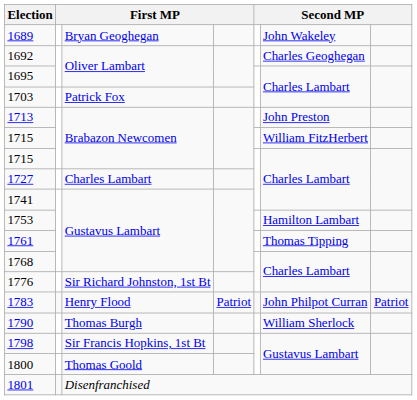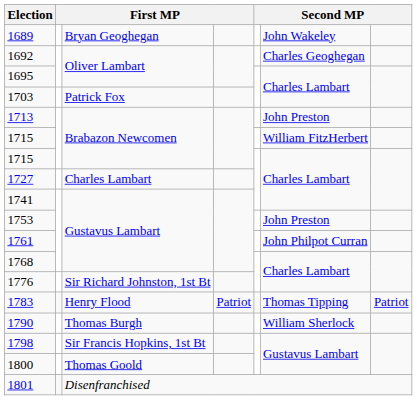(311, 220) Hamilton Lambart -> (296, 220) John Preston
(306, 240) Thomas Tipping -> (315, 240) John Philpot Curran
(315, 302) John Philpot Curran -> (306, 302) Thomas Tipping
